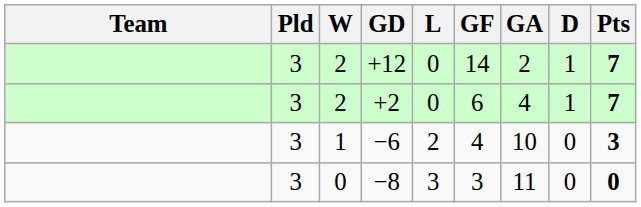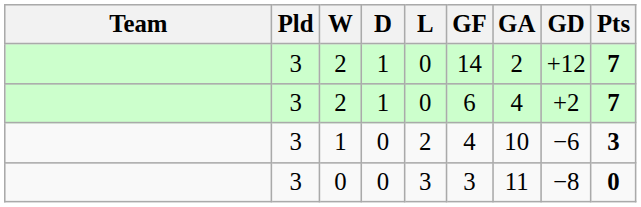columns swapped: (570, 24) <-> (387, 24)
